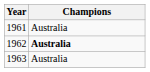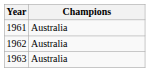(51, 43) bold -> (49, 43) normal
